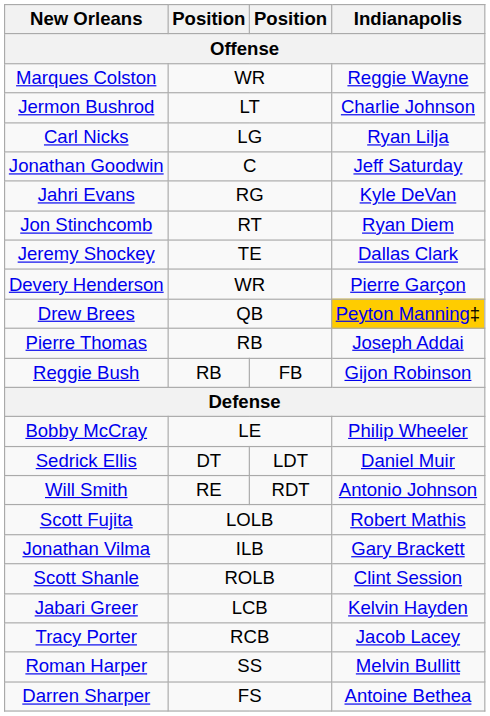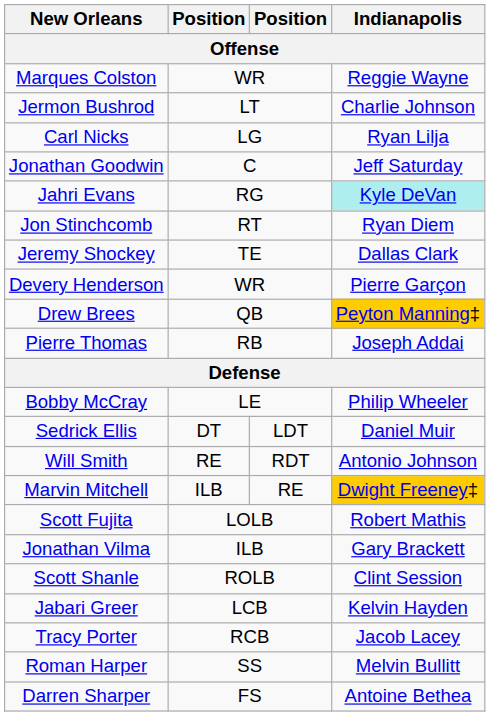(408, 195) no background -> (408, 195) paleturquoise background
- row: (86, 372)
+ row: (86, 490)
